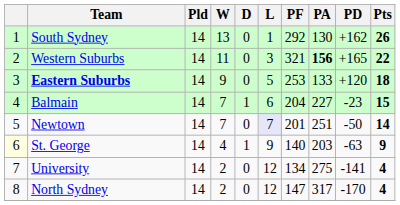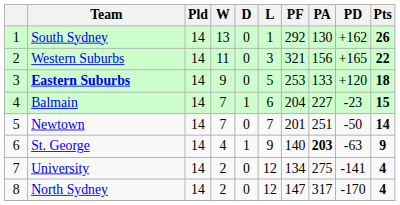(322, 59) bold -> (322, 59) normal
(270, 124) lavender background -> (270, 124) no background
(16, 146) lightyellow background -> (16, 146) no background
(322, 146) normal -> (322, 146) bold
